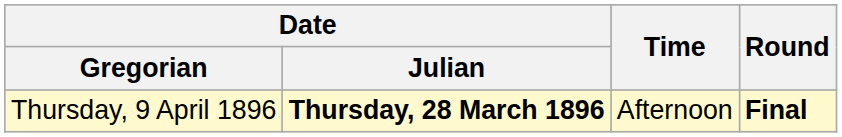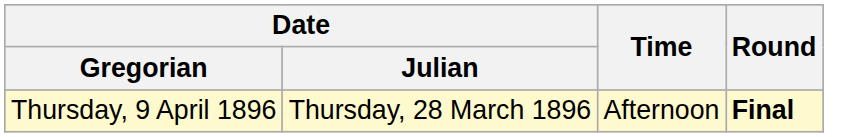(447, 110) bold -> (440, 110) normal
